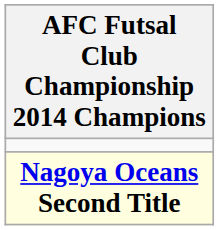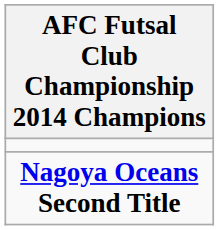(109, 187) lightyellow background -> (109, 187) no background
